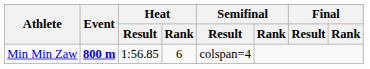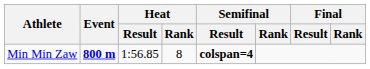(179, 53) 6 -> (179, 53) 8
(225, 53) normal -> (226, 53) bold
